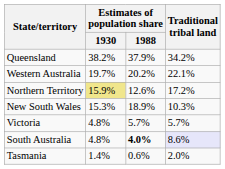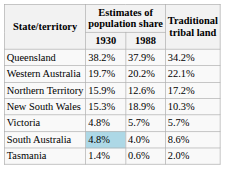(102, 90) khaki background -> (102, 90) no background
(99, 139) no background -> (99, 139) lightblue background
(140, 139) bold -> (139, 139) normal
(179, 139) lavender background -> (179, 139) no background
